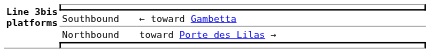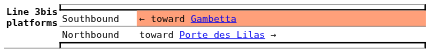(188, 18) no background -> (188, 18) lightsalmon background
